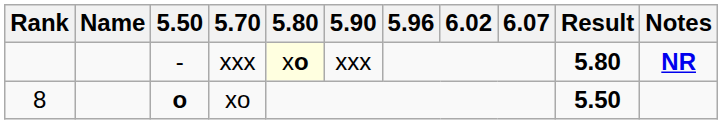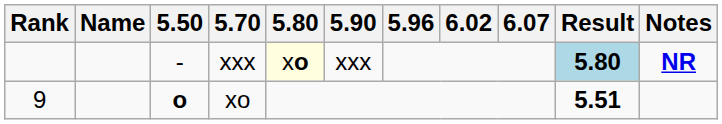(598, 61) no background -> (598, 61) lightblue background
(40, 99) 8 -> (40, 99) 9
(598, 99) 5.50 -> (598, 99) 5.51
